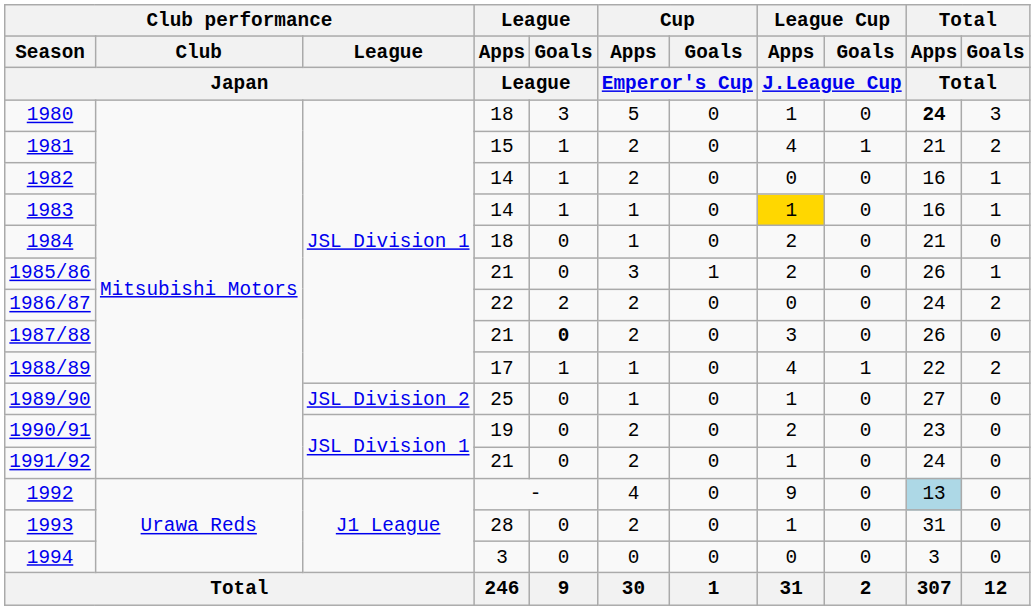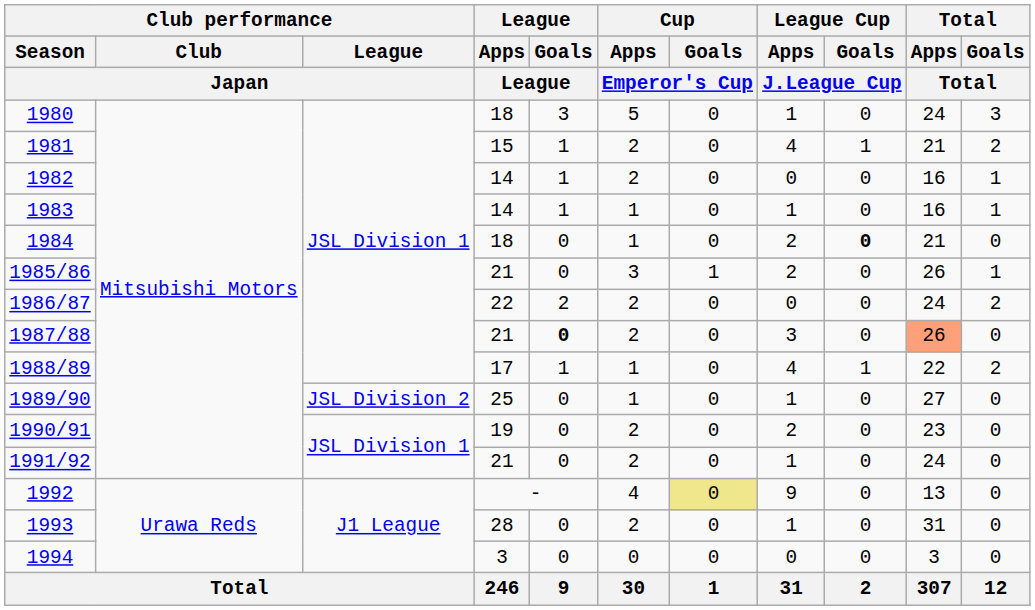(934, 115) bold -> (934, 115) normal
(791, 210) gold background -> (791, 210) no background
(866, 242) normal -> (866, 242) bold
(934, 336) no background -> (934, 336) lightsalmon background
(714, 494) no background -> (714, 494) khaki background
(934, 494) lightblue background -> (934, 494) no background
